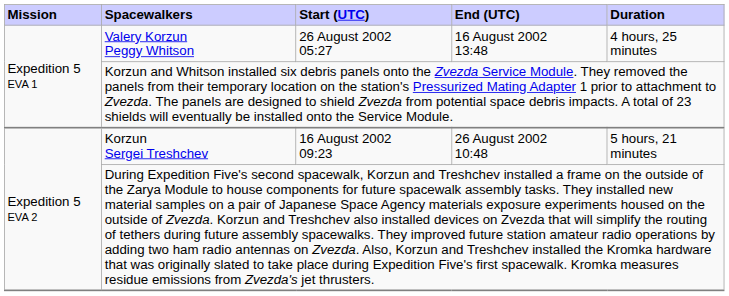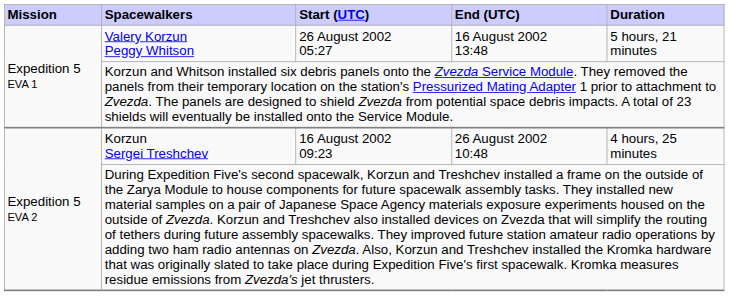(644, 43) 4 hours, 25 minutes -> (644, 43) 5 hours, 21 minutes
(644, 146) 5 hours, 21 minutes -> (644, 146) 4 hours, 25 minutes
